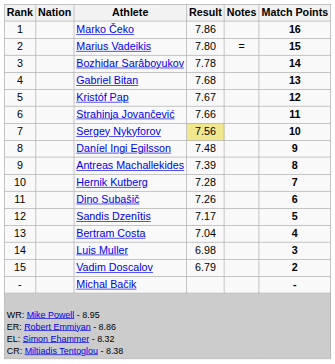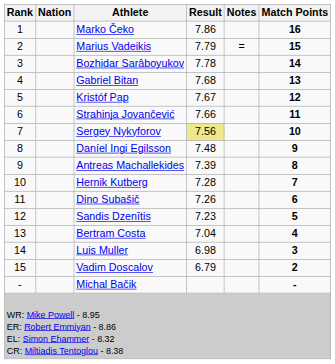(205, 47) 7.80 -> (205, 47) 7.79
(205, 217) 7.17 -> (205, 217) 7.23
